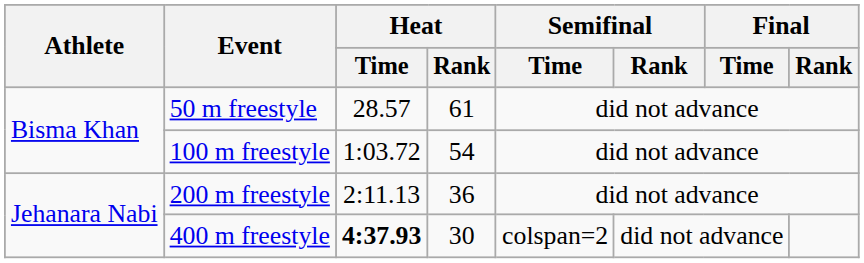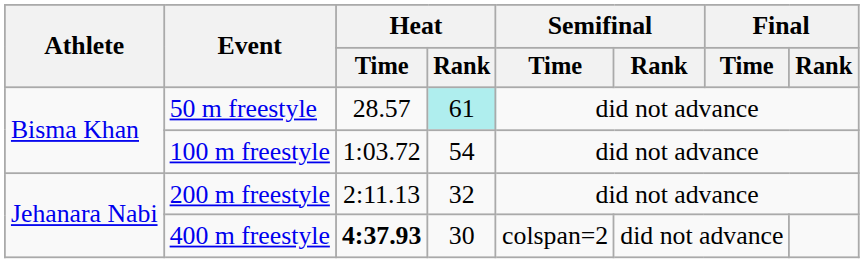(462, 108) no background -> (462, 108) paleturquoise background
(462, 193) 36 -> (462, 193) 32
